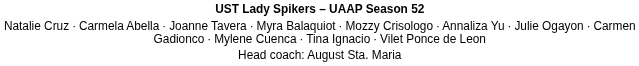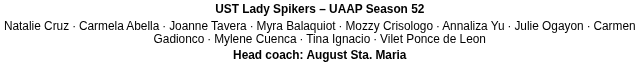(320, 55) normal -> (320, 55) bold
